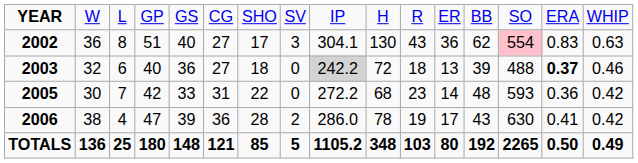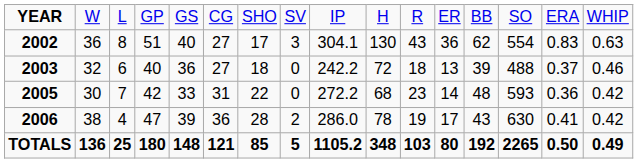(521, 42) pink background -> (521, 42) no background
(338, 68) lightgrey background -> (338, 68) no background
(563, 68) bold -> (563, 68) normal
